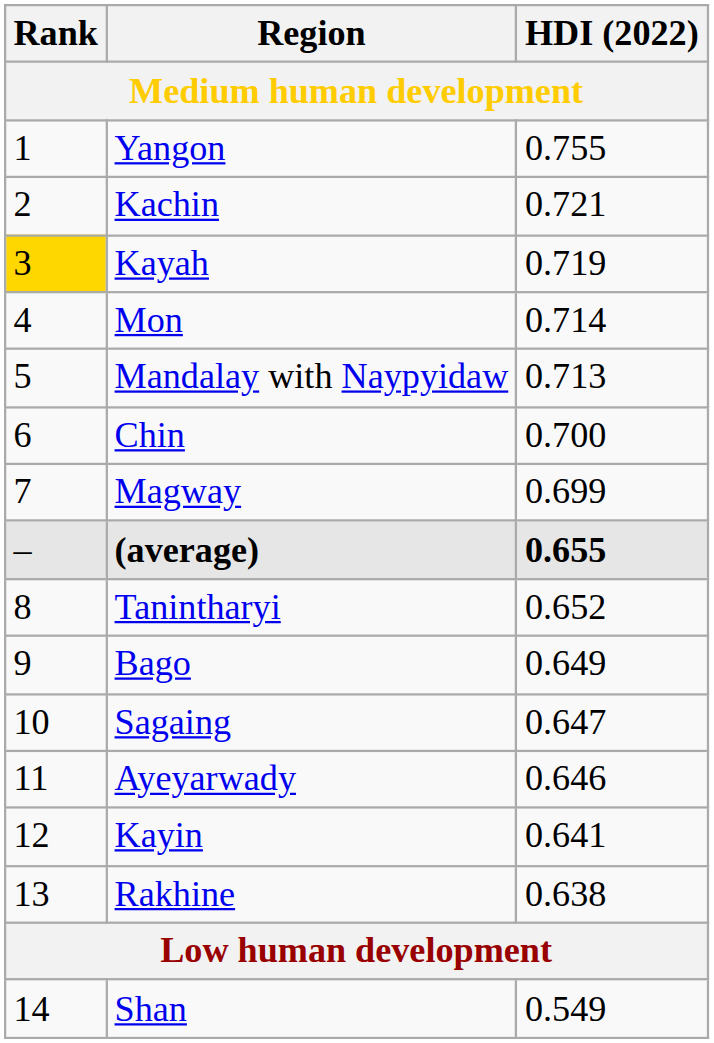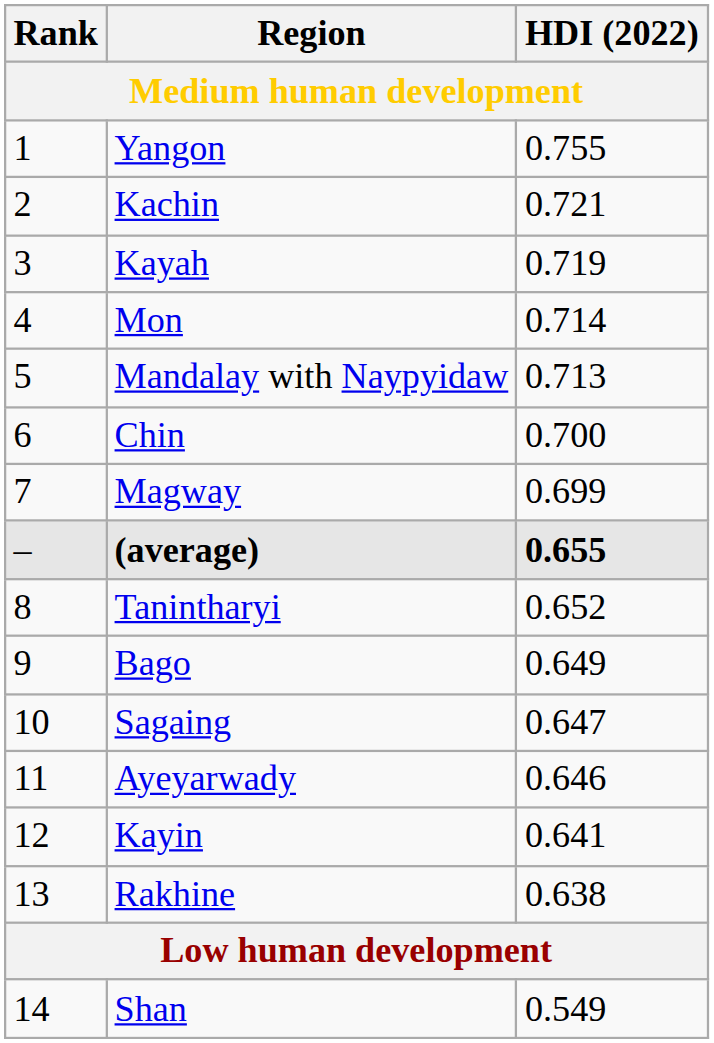(23, 262) gold background -> (23, 262) no background
